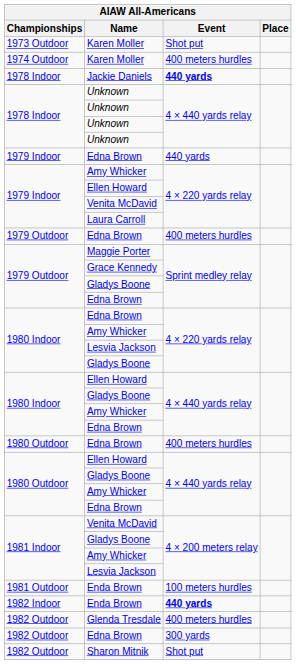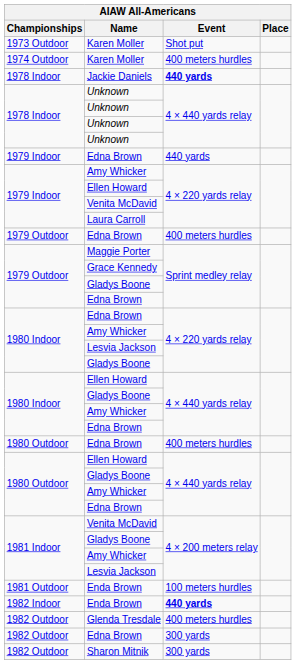(184, 651) Shot put -> (188, 651) 300 yards
